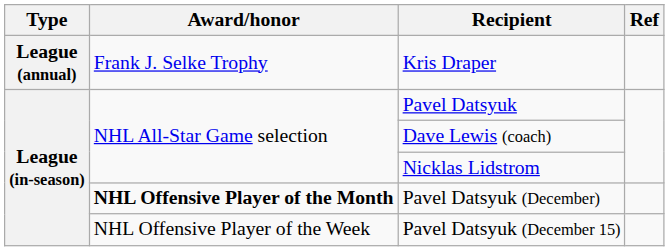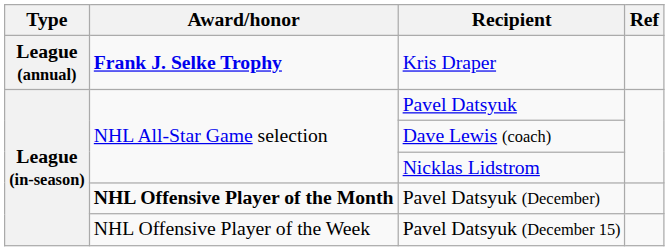(181, 62) normal -> (188, 62) bold
